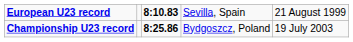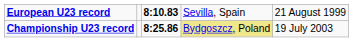(227, 28) no background -> (227, 28) khaki background
